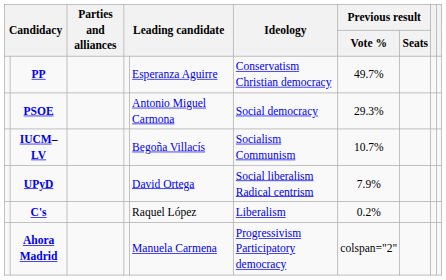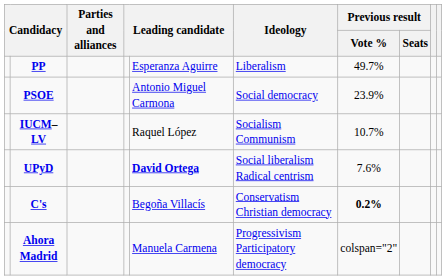(284, 74) Conservatism Christian democracy -> (261, 67) Liberalism
(369, 111) 29.3% -> (369, 95) 23.9%
(169, 147) Begoña Villacís -> (164, 132) Raquel López
(163, 184) normal -> (166, 168) bold
(369, 184) 7.9% -> (369, 168) 7.6%
(164, 212) Raquel López -> (169, 204) Begoña Villacís
(261, 212) Liberalism -> (284, 204) Conservatism Christian democracy
(369, 212) normal -> (369, 204) bold
